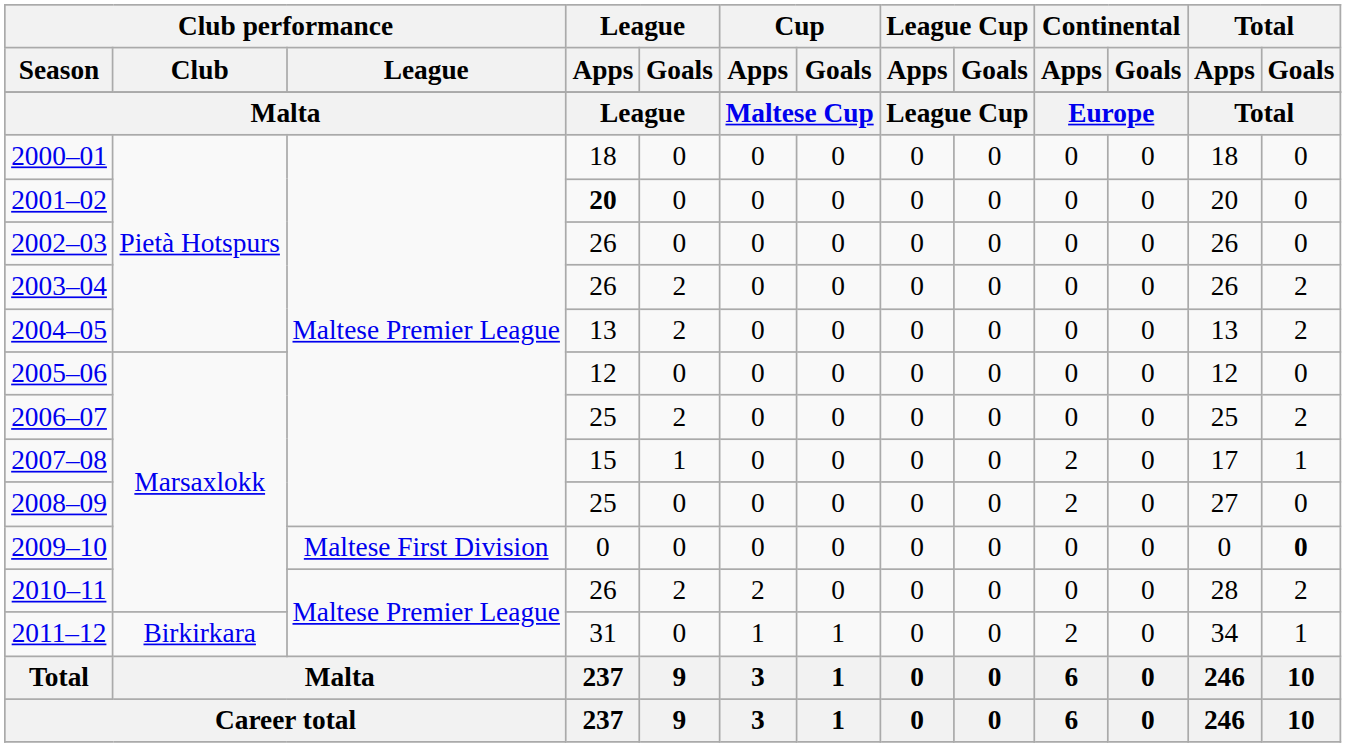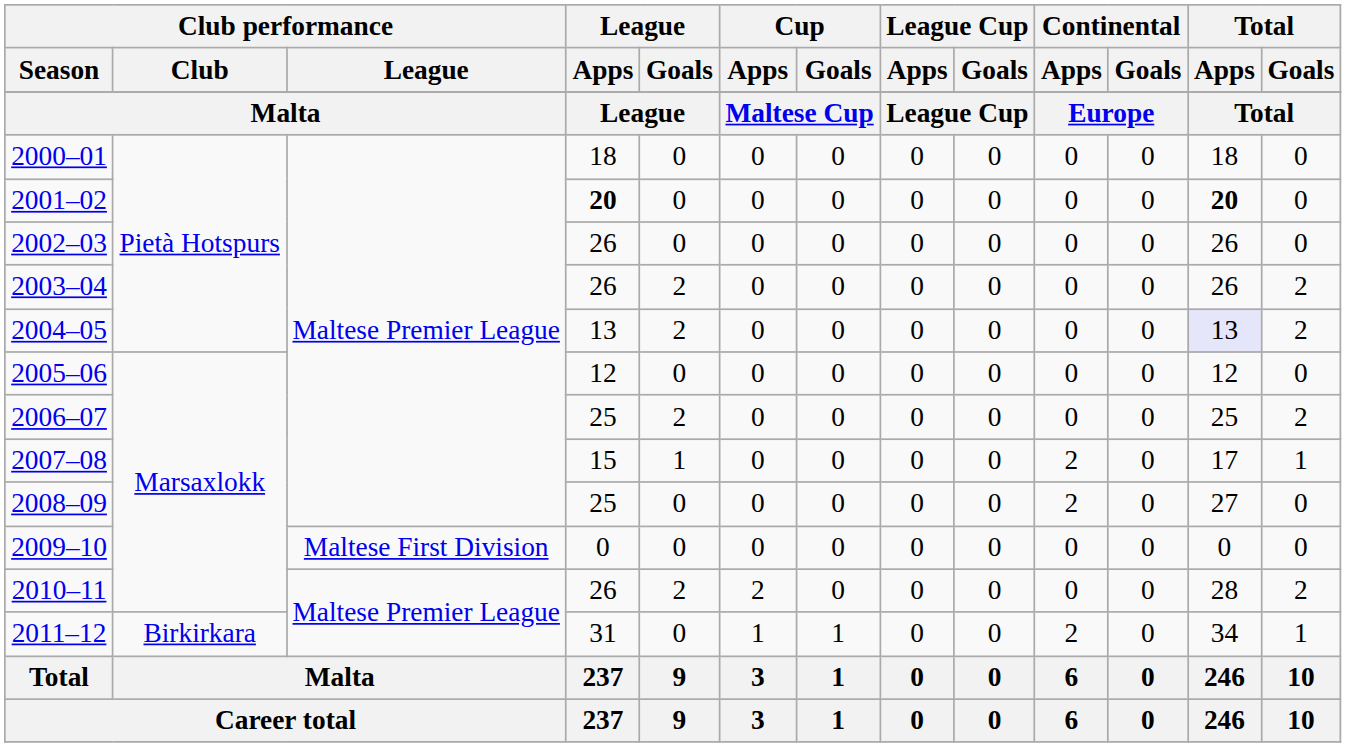(1224, 199) normal -> (1224, 199) bold
(1224, 329) no background -> (1224, 329) lavender background
(1301, 546) bold -> (1301, 546) normal
